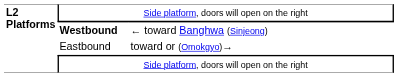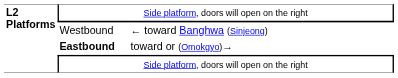(89, 30) bold -> (86, 30) normal
(85, 47) normal -> (87, 47) bold
